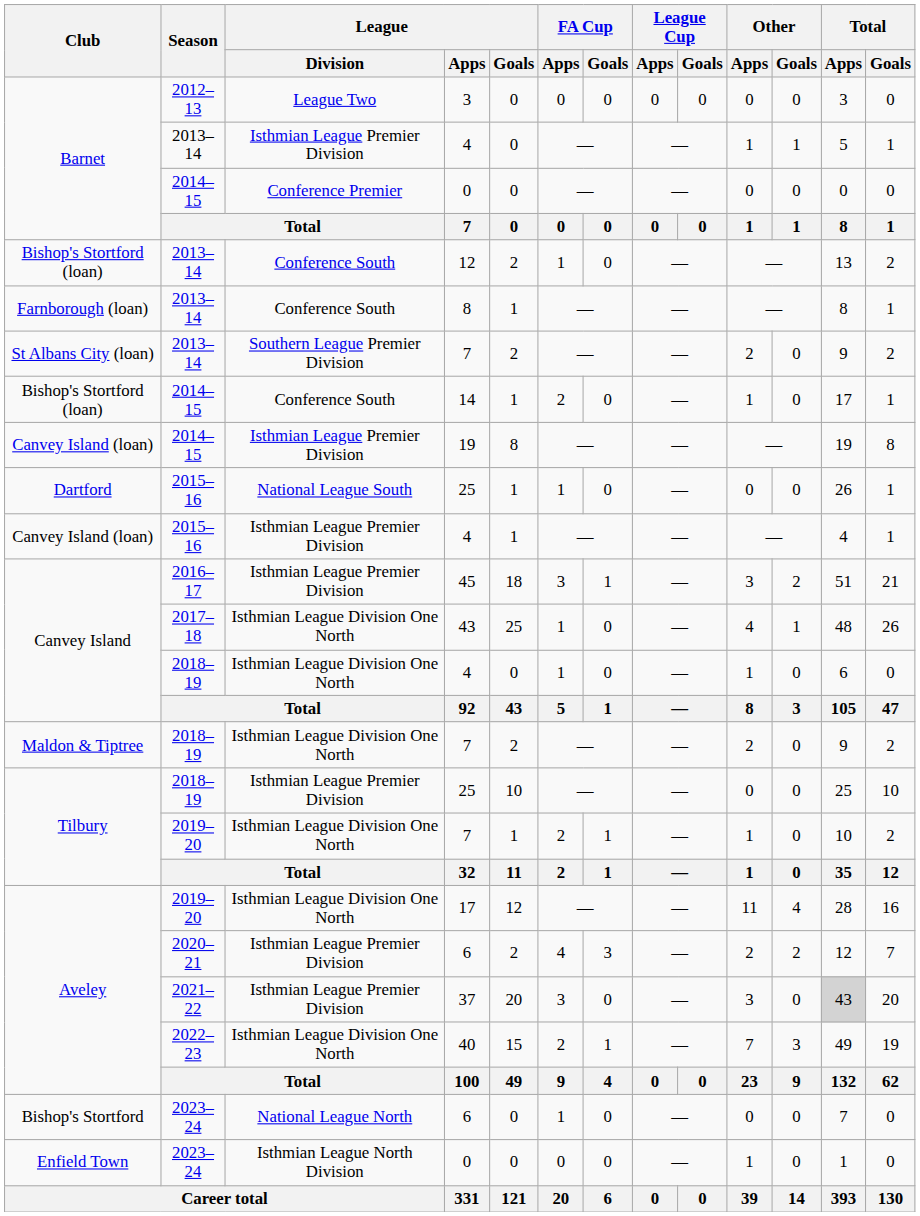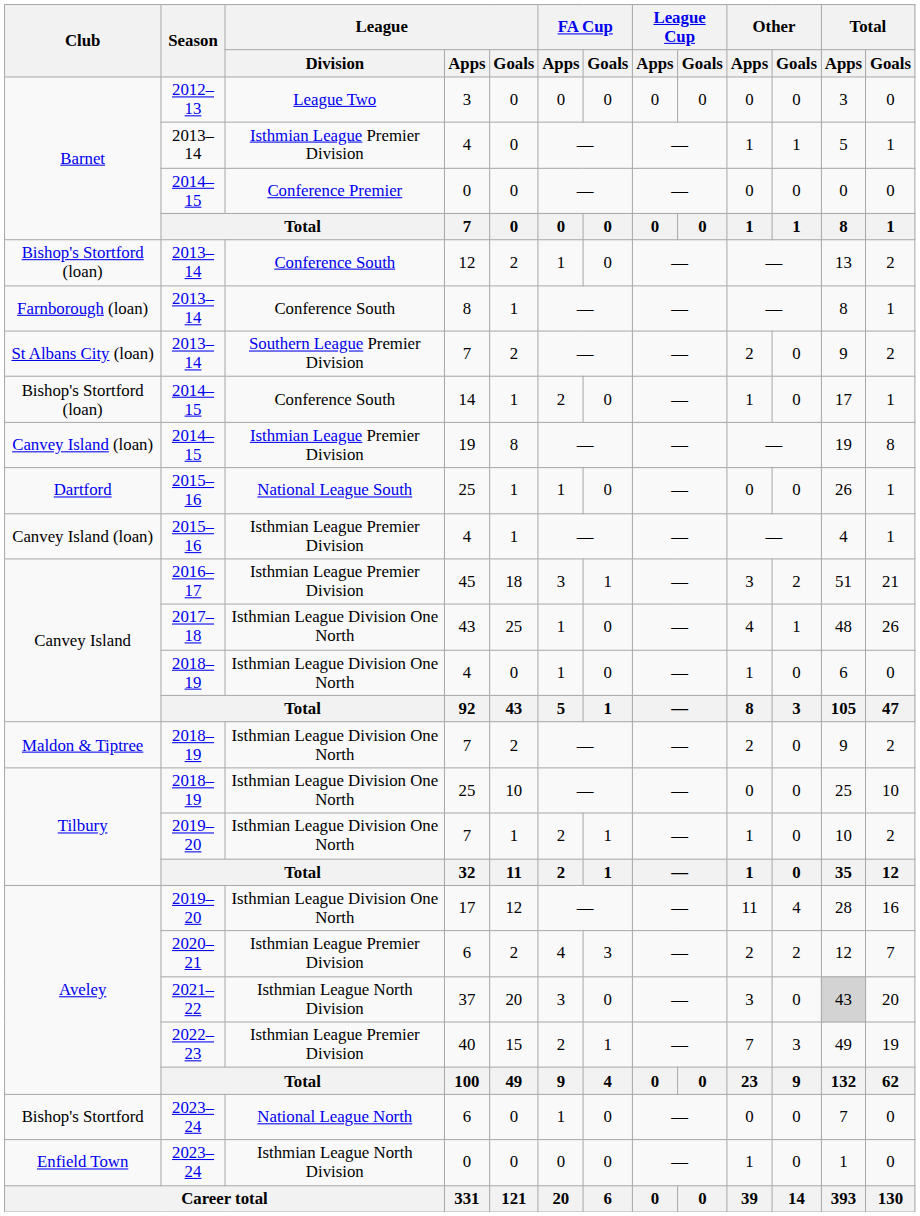(335, 790) Isthmian League Premier Division -> (335, 790) Isthmian League Division One North
(335, 999) Isthmian League Premier Division -> (335, 999) Isthmian League North Division
(335, 1044) Isthmian League Division One North -> (335, 1044) Isthmian League Premier Division
